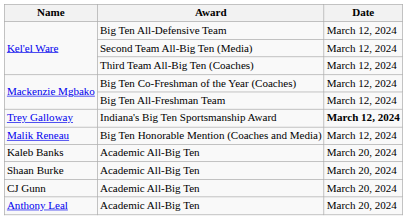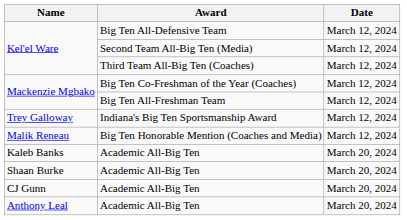(363, 118) bold -> (362, 118) normal
